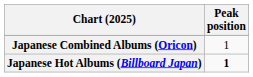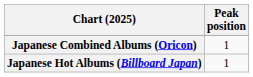(226, 63) bold -> (226, 63) normal
